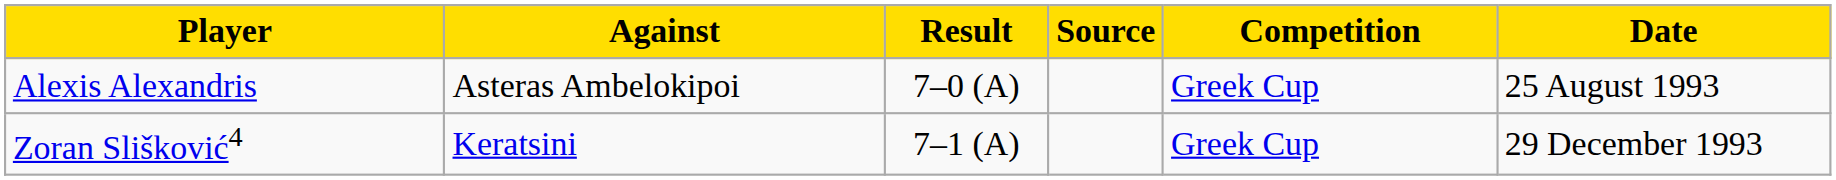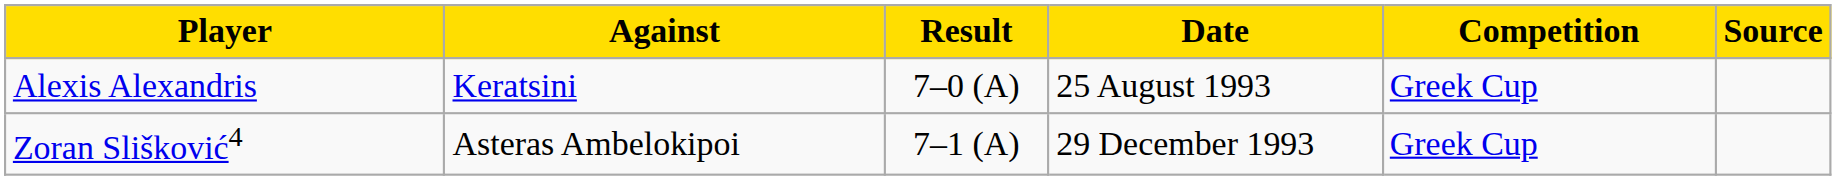columns swapped: (1664, 31) <-> (1106, 31)
(596, 85) Asteras Ambelokipoi -> (515, 85) Keratsini
(515, 143) Keratsini -> (596, 143) Asteras Ambelokipoi
